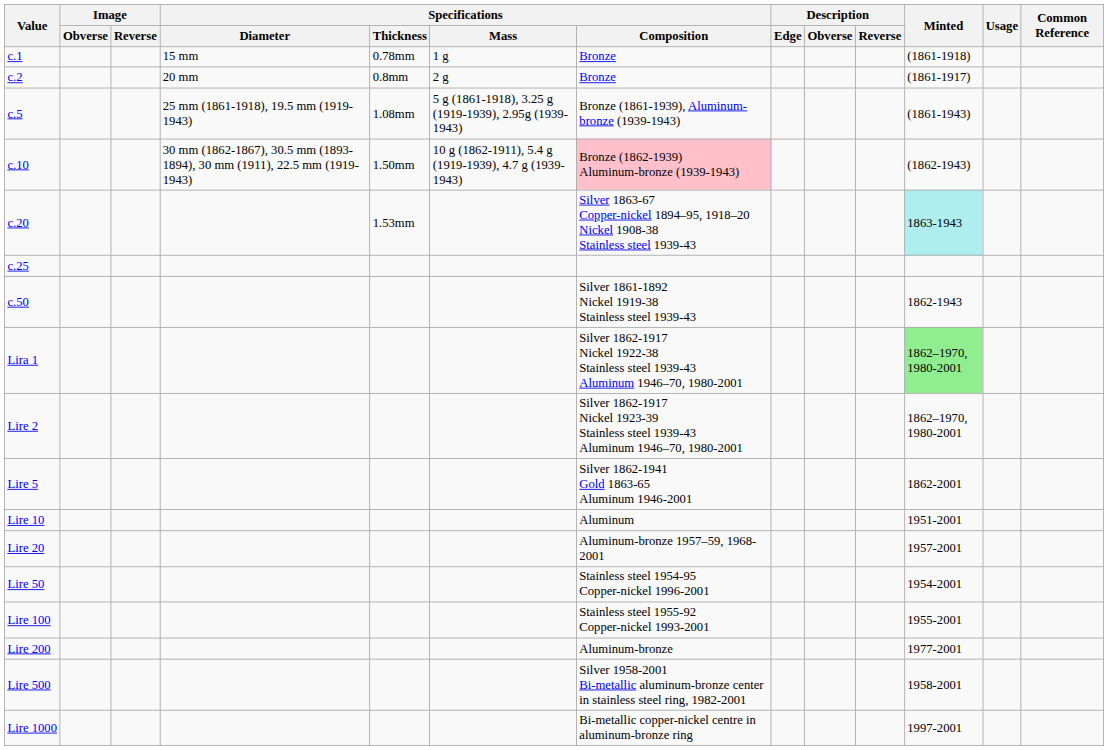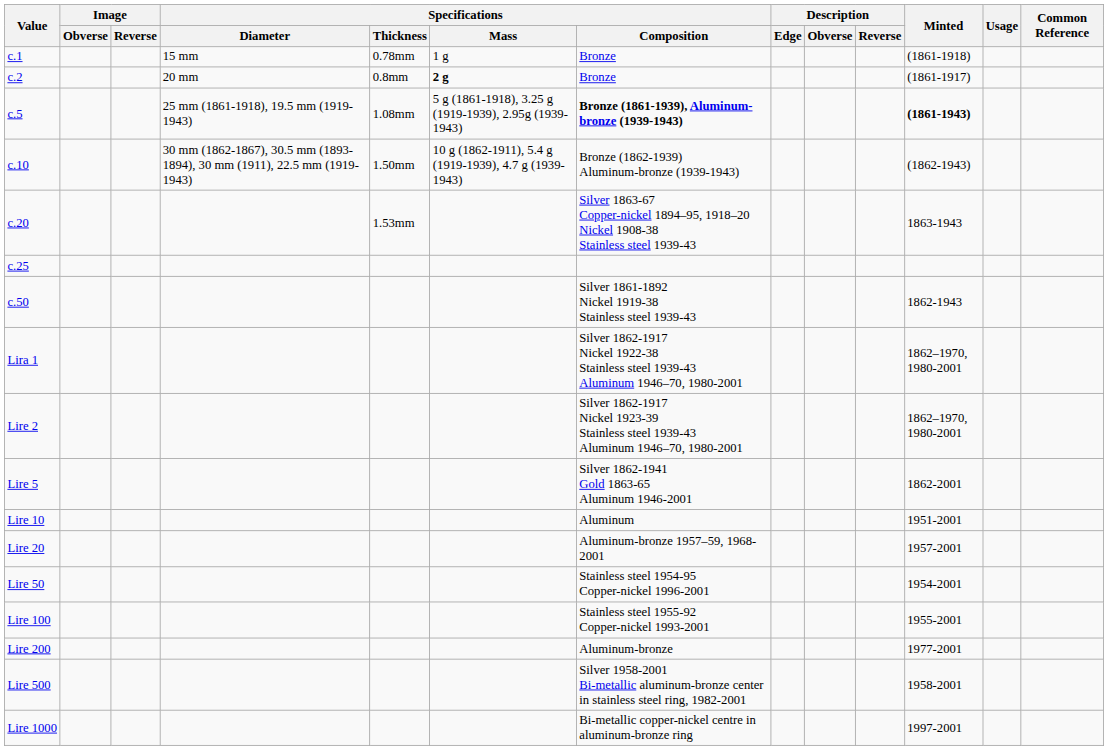(441, 78) normal -> (441, 78) bold
(663, 113) normal -> (666, 113) bold
(939, 113) normal -> (939, 113) bold
(659, 164) pink background -> (659, 164) no background
(935, 223) paleturquoise background -> (935, 223) no background
(937, 360) lightgreen background -> (937, 360) no background
